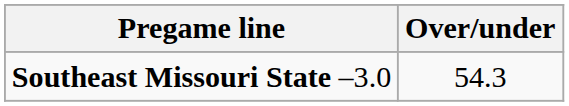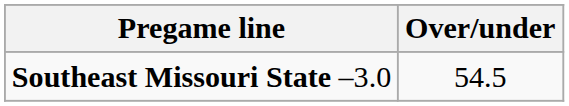(480, 76) 54.3 -> (480, 76) 54.5
